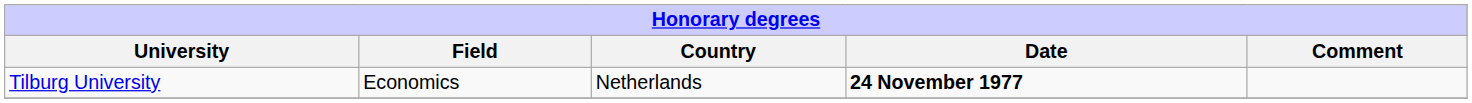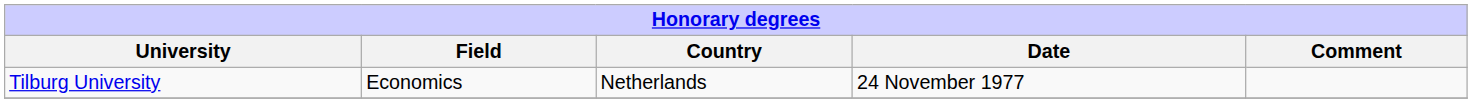(936, 82) bold -> (941, 82) normal
